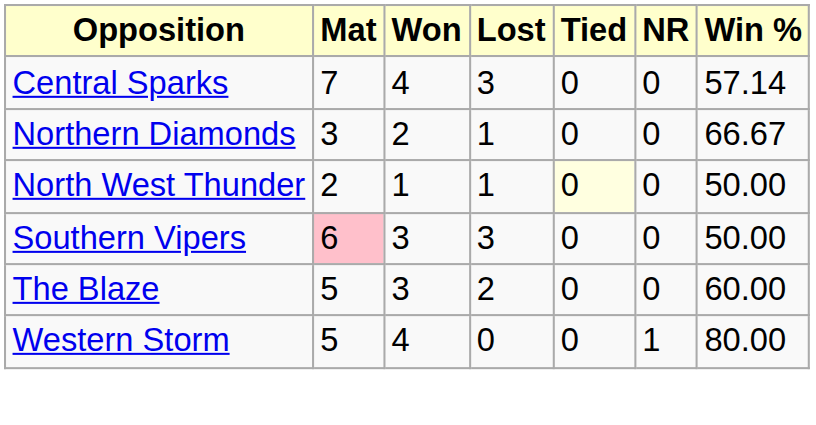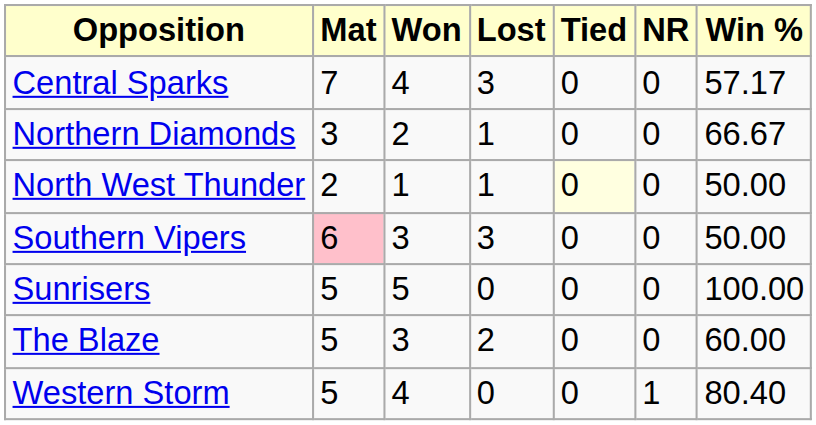(745, 82) 57.14 -> (745, 82) 57.17
+ row: (81, 289)
(745, 340) 80.00 -> (745, 392) 80.40
